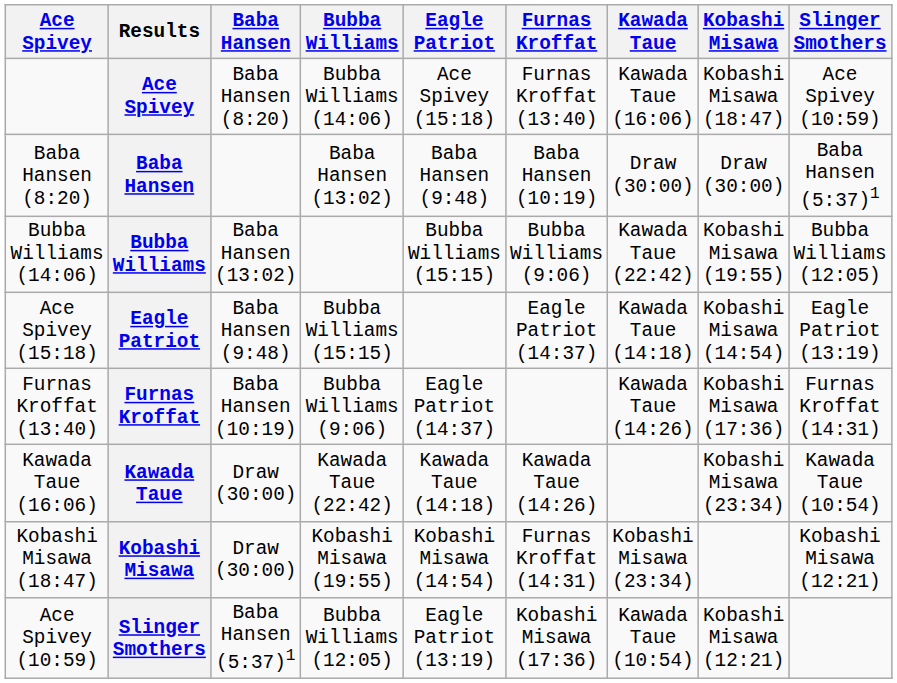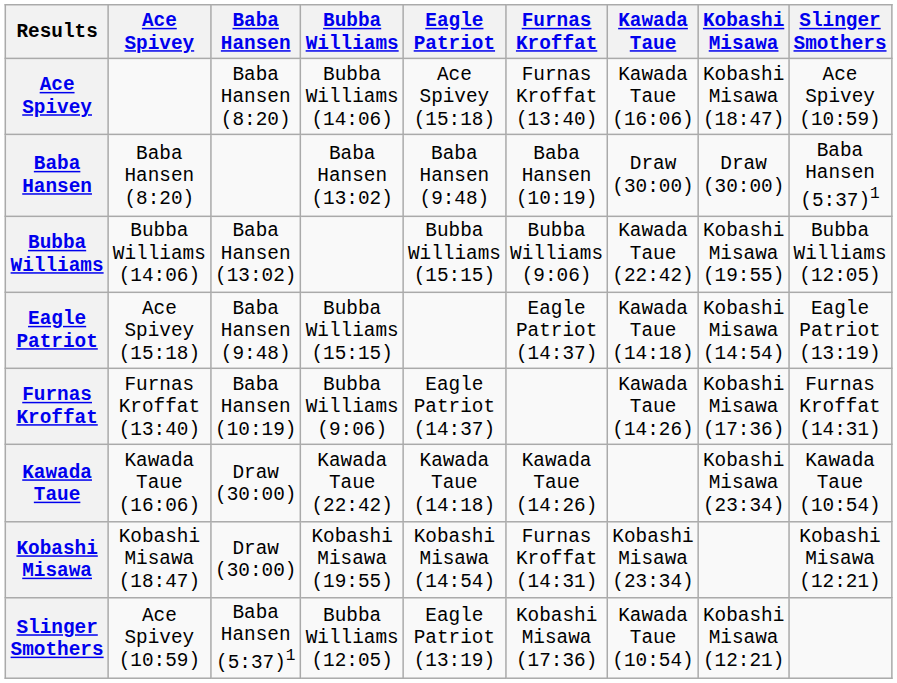columns swapped: (159, 32) <-> (57, 32)
